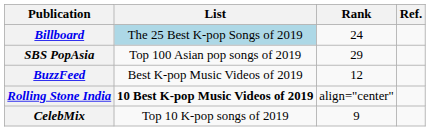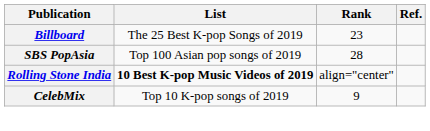(215, 34) lightblue background -> (215, 34) no background
(357, 34) 24 -> (357, 34) 23
(357, 55) 29 -> (357, 55) 28
- row: (59, 75)
